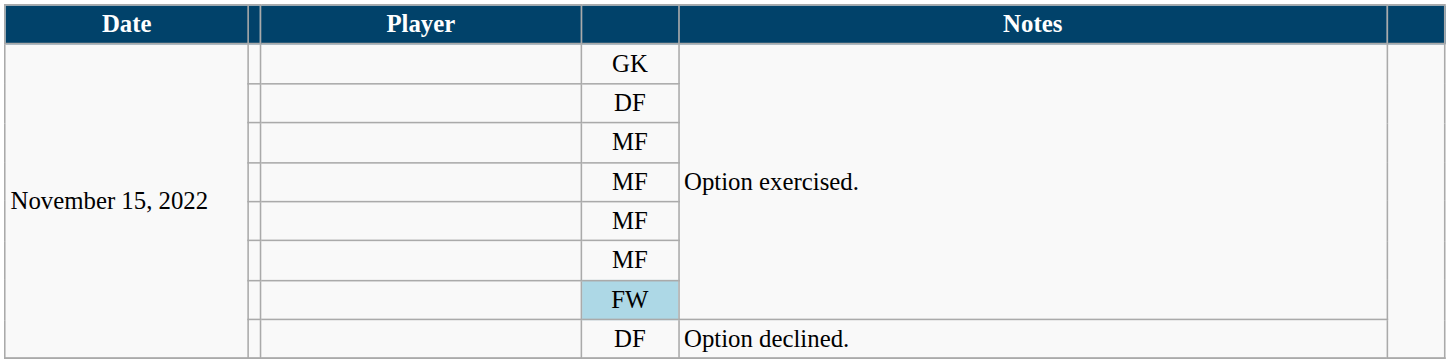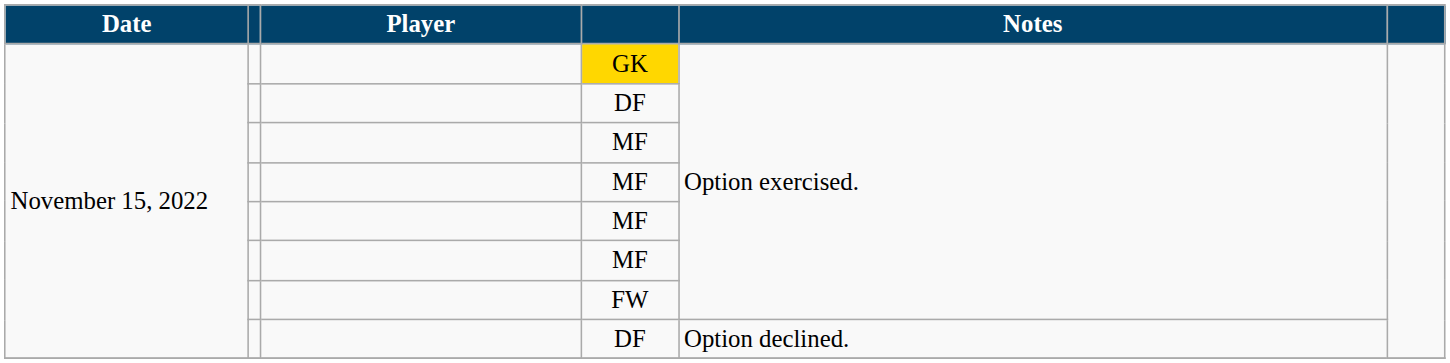(630, 63) no background -> (630, 63) gold background
(630, 299) lightblue background -> (630, 299) no background
